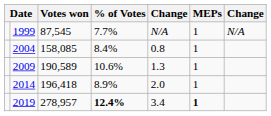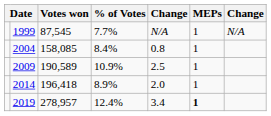(108, 66) 10.6% -> (108, 66) 10.9%
(158, 66) 1.3 -> (158, 66) 2.5
(109, 102) bold -> (108, 102) normal
